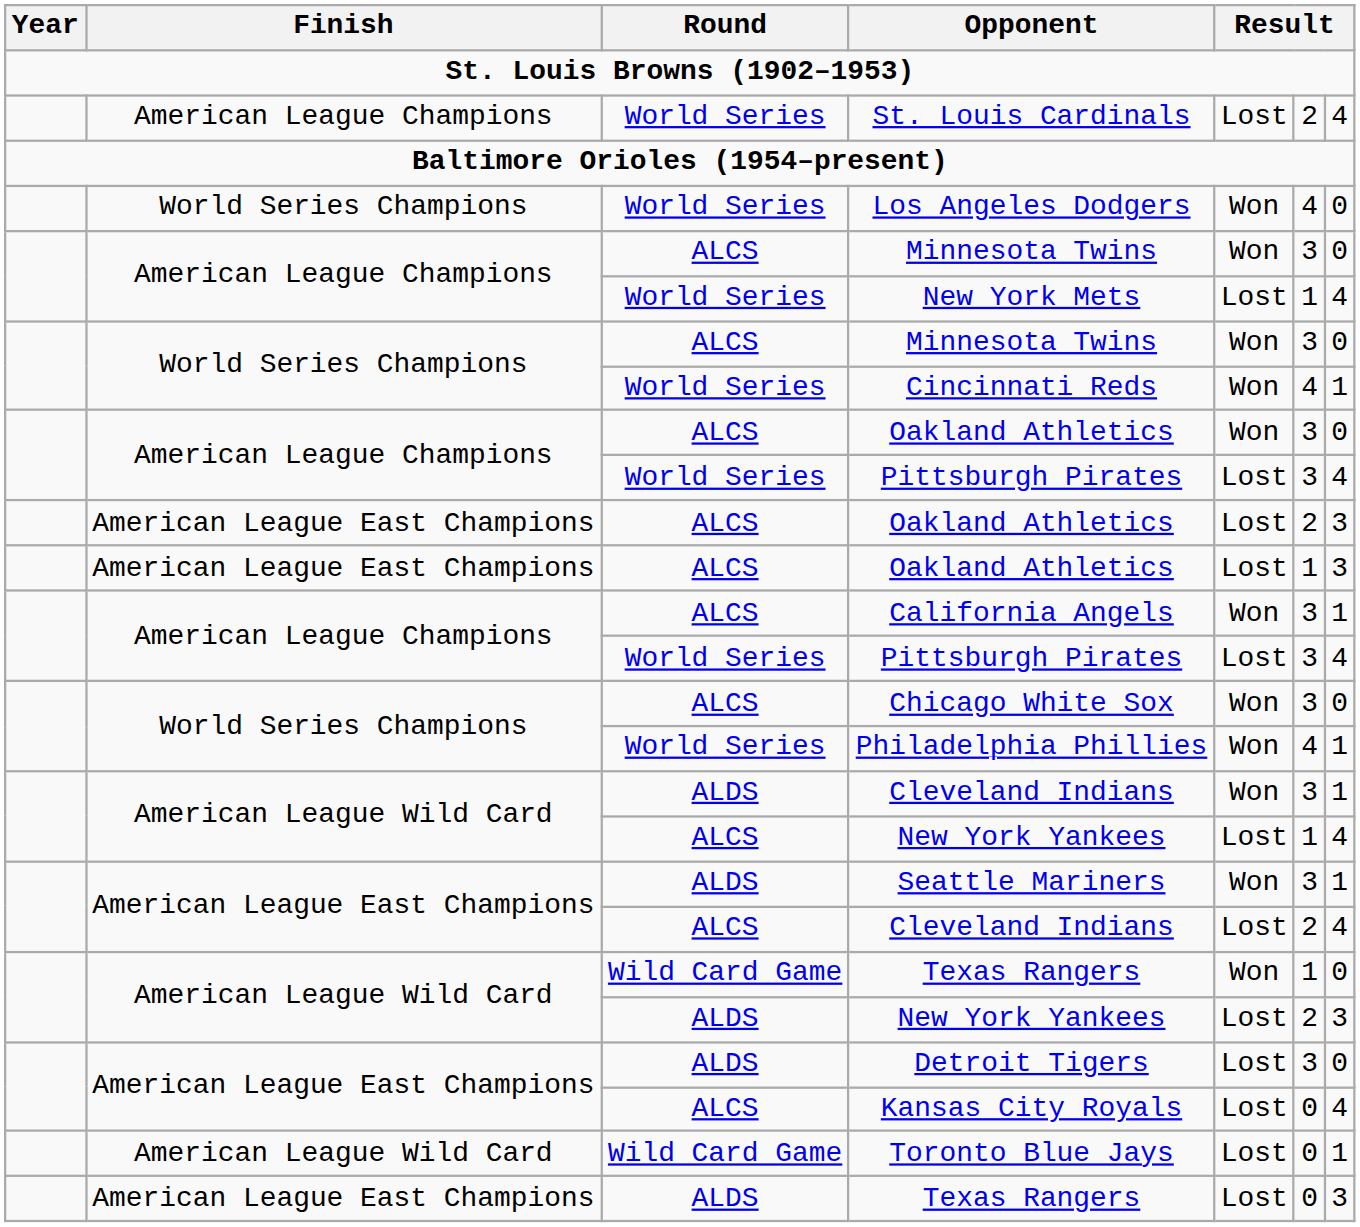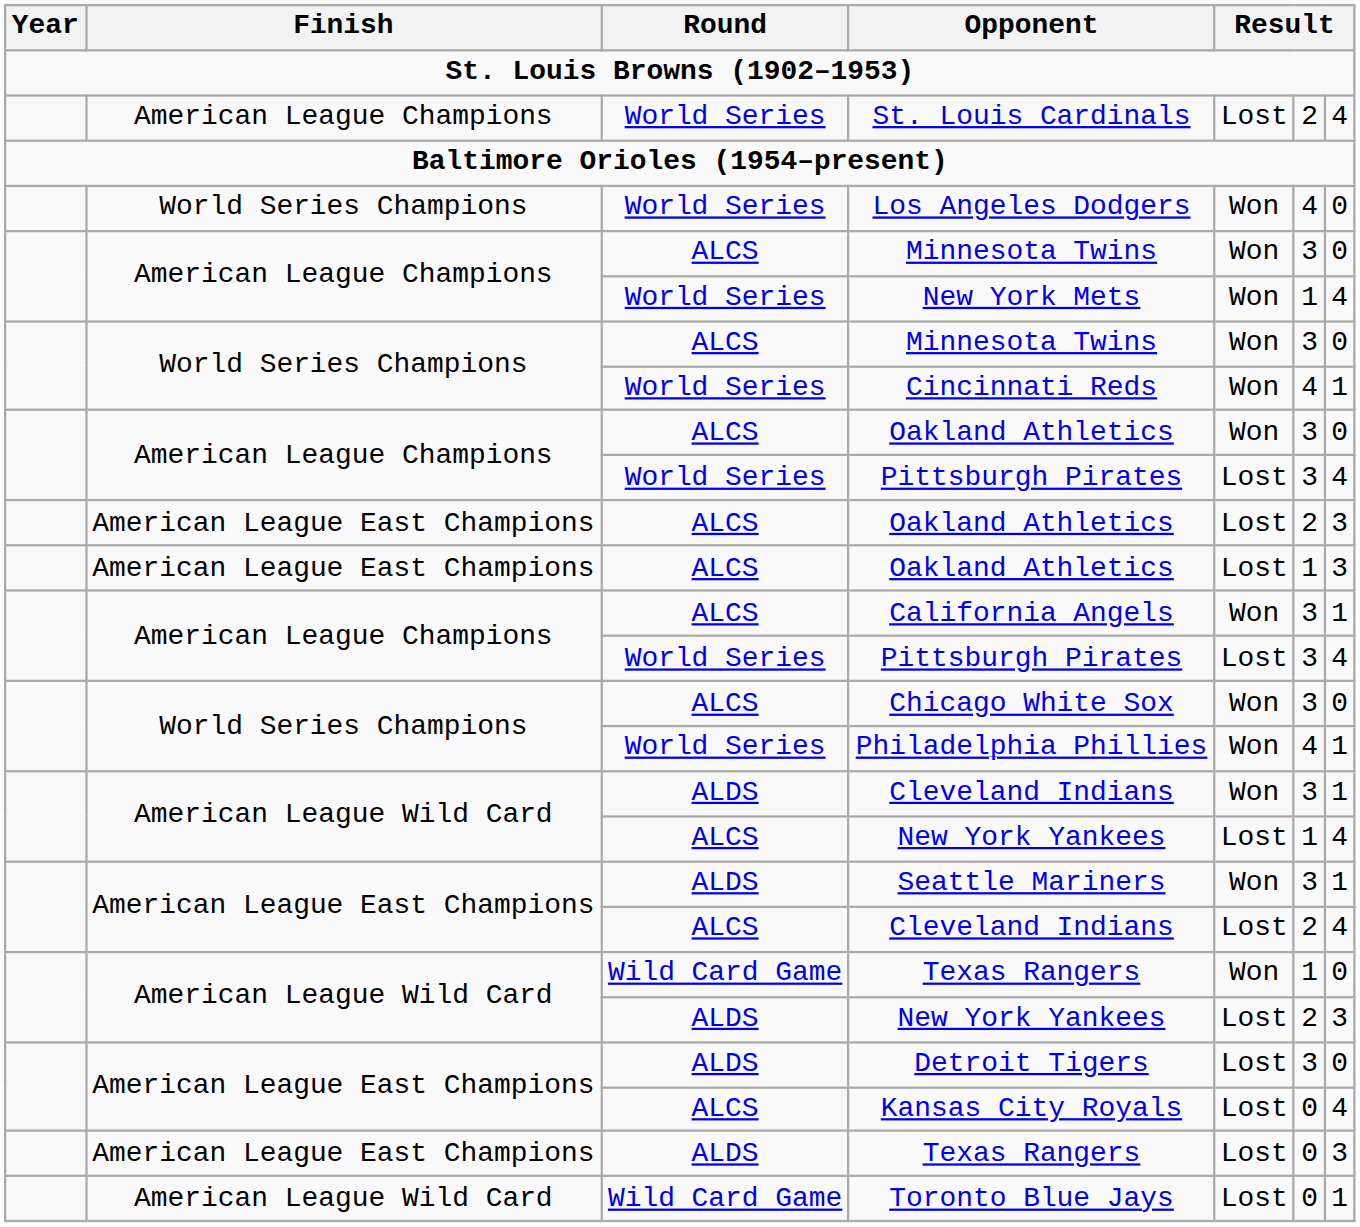(1254, 298) Lost -> (1254, 298) Won
rows swapped: (343, 1154) <-> (343, 1200)
